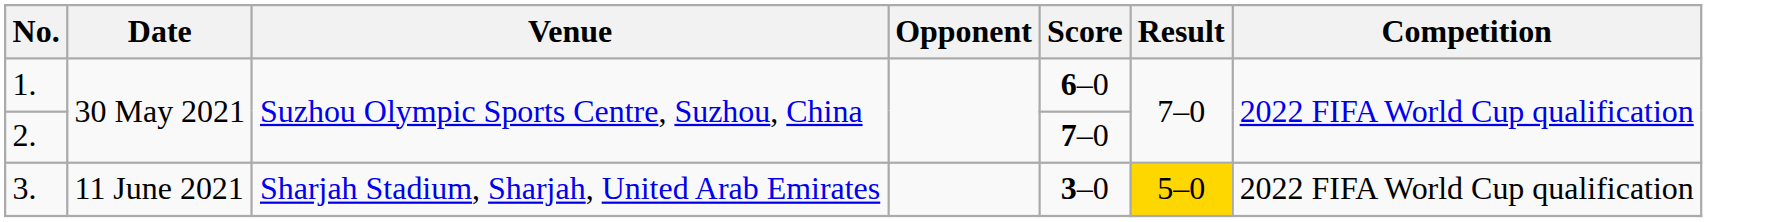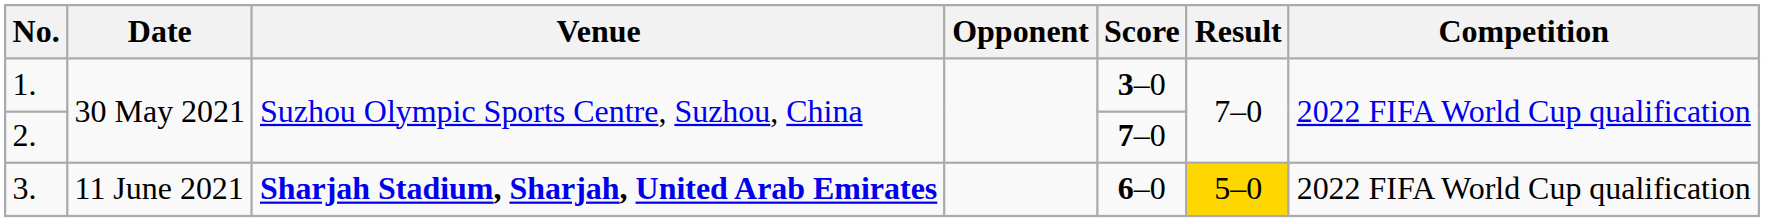(1085, 83) 6–0 -> (1142, 83) 3–0
(570, 189) normal -> (599, 189) bold
(1085, 189) 3–0 -> (1142, 189) 6–0
